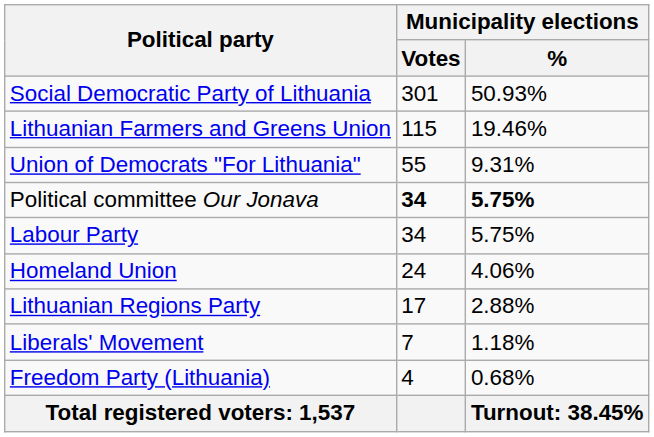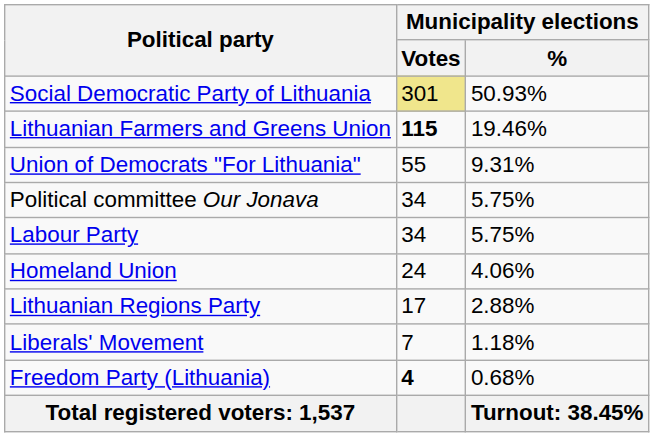(420, 93) no background -> (420, 93) khaki background
(419, 128) normal -> (419, 128) bold
(414, 199) bold -> (414, 199) normal
(503, 199) bold -> (503, 199) normal
(407, 377) normal -> (407, 377) bold
